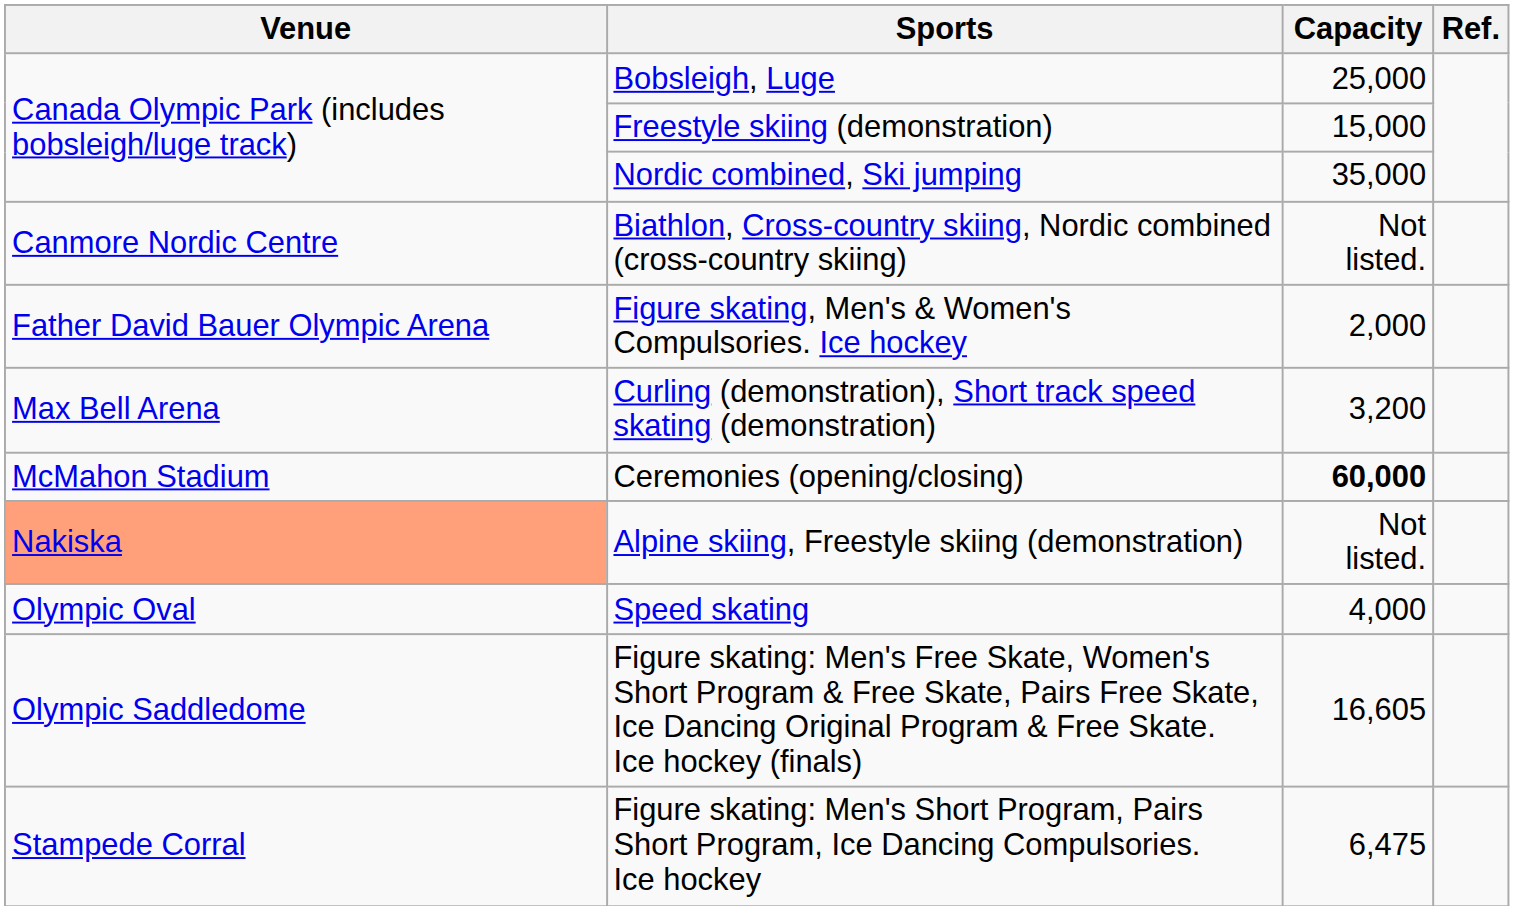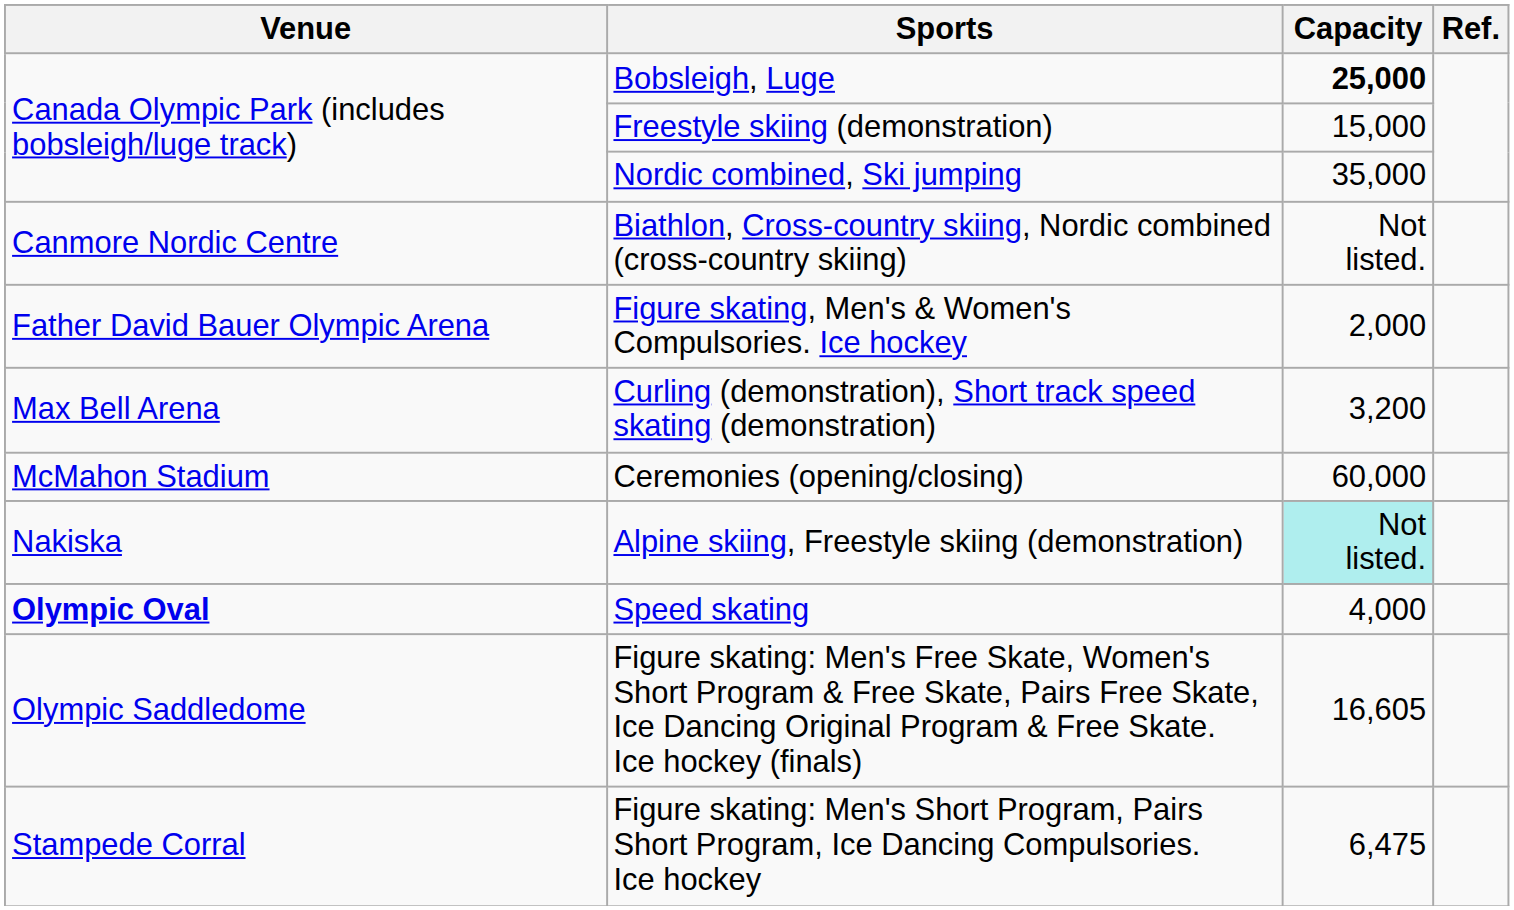(1379, 77) normal -> (1379, 77) bold
(1379, 476) bold -> (1379, 476) normal
(67, 542) lightsalmon background -> (67, 542) no background
(1386, 542) no background -> (1386, 542) paleturquoise background
(104, 608) normal -> (111, 608) bold
